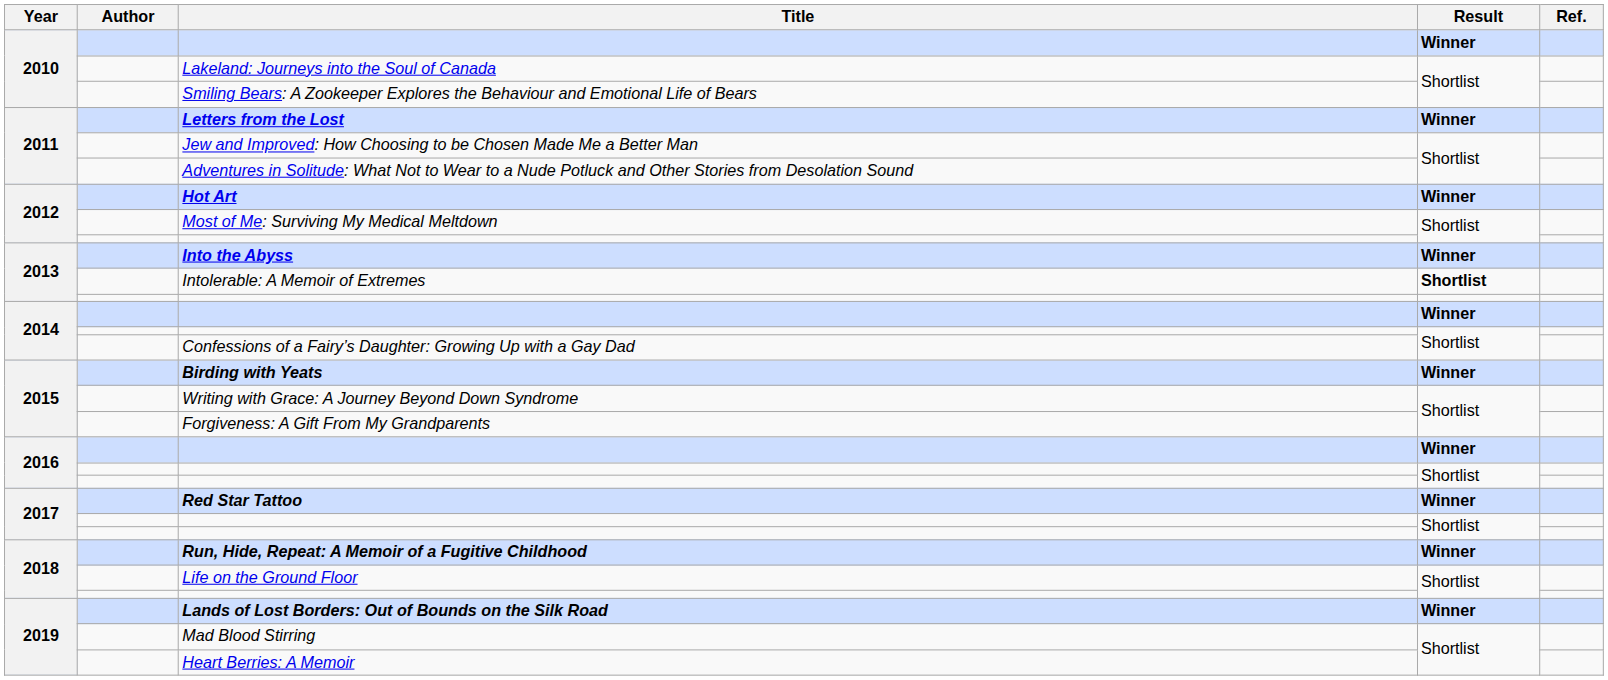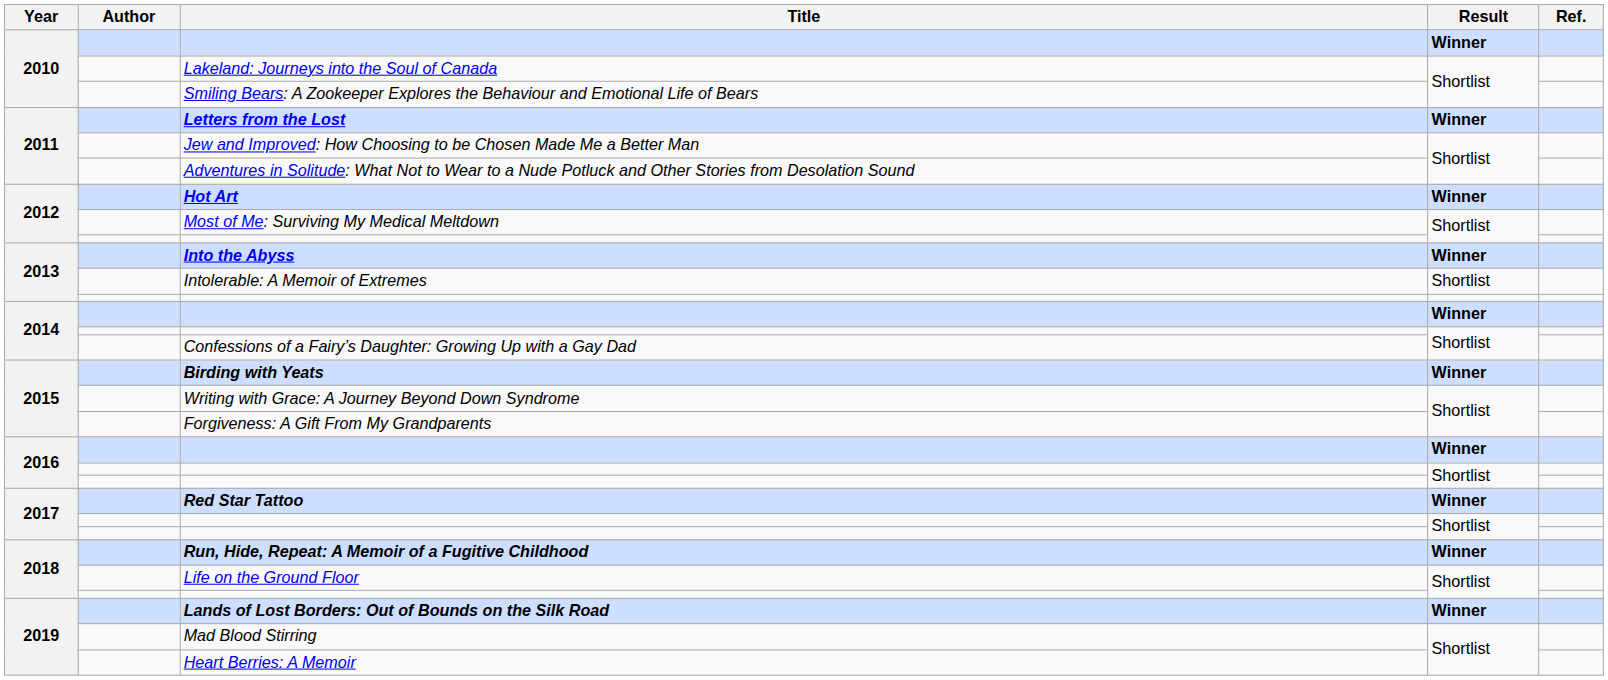(1454, 281) bold -> (1461, 281) normal
